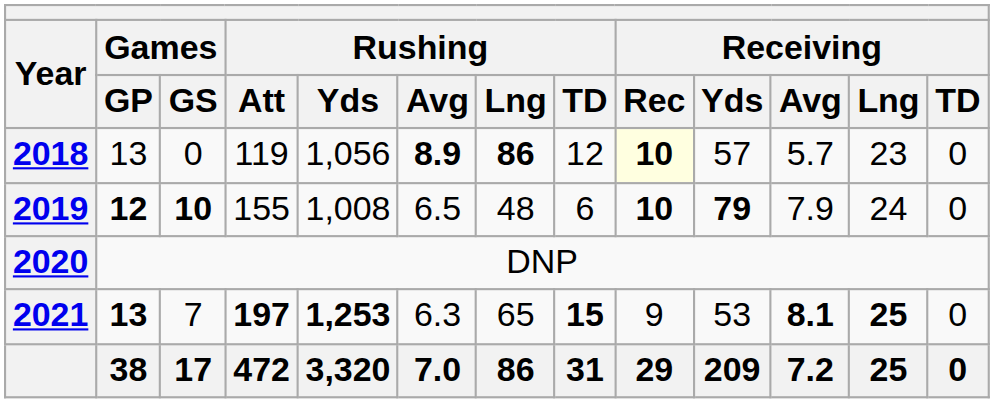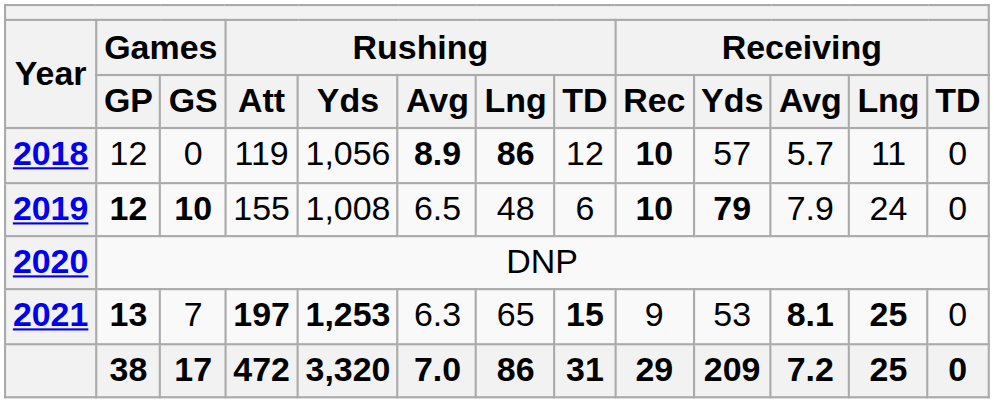(128, 154) 13 -> (128, 154) 12
(654, 154) lightyellow background -> (654, 154) no background
(888, 154) 23 -> (888, 154) 11
